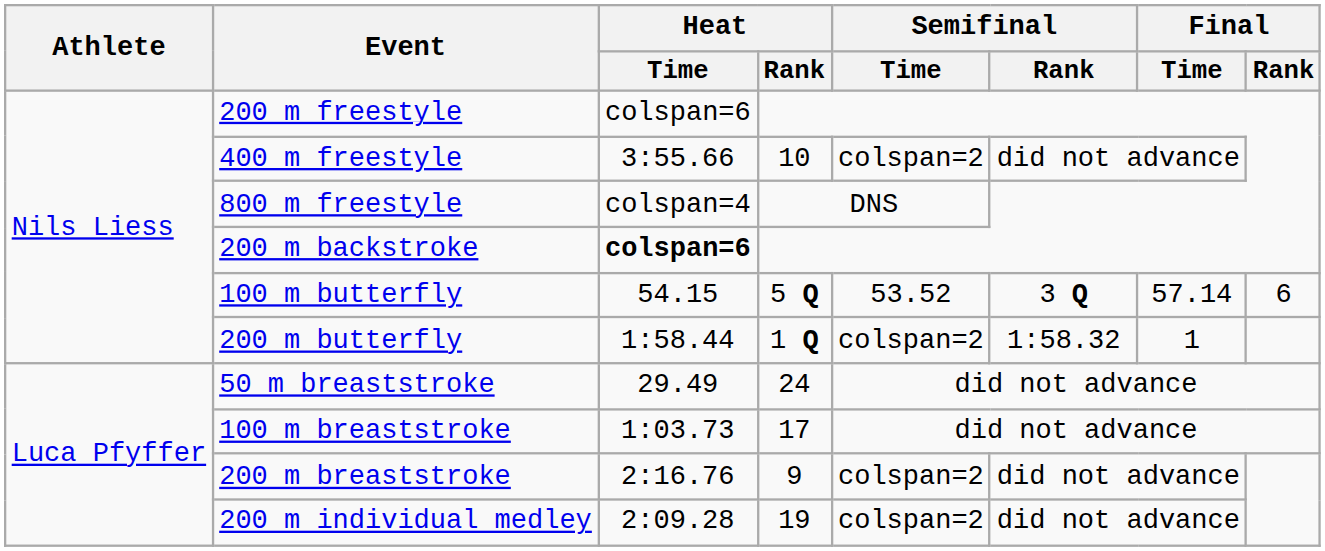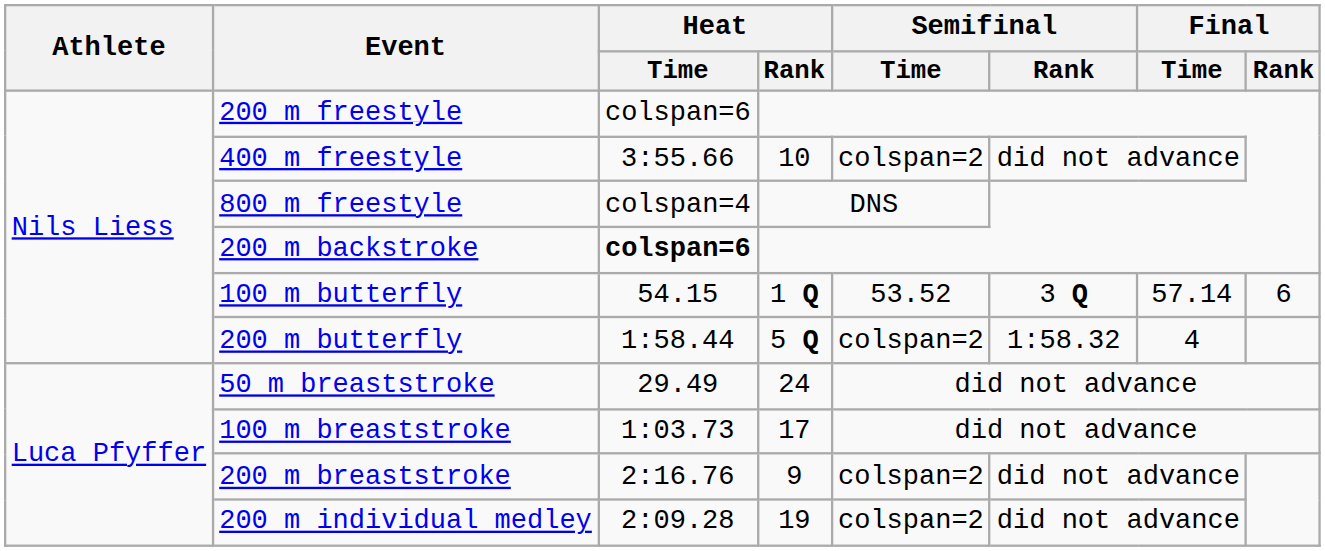(794, 295) 5 Q -> (794, 295) 1 Q
(794, 340) 1 Q -> (794, 340) 5 Q
(1192, 340) 1 -> (1192, 340) 4
